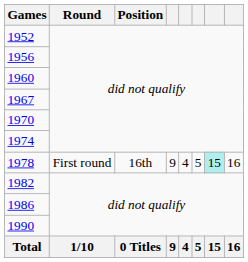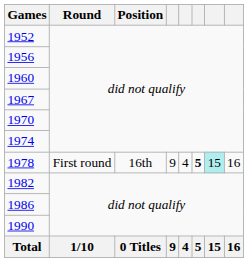(198, 162) normal -> (198, 162) bold
